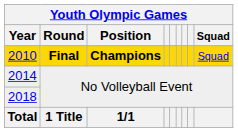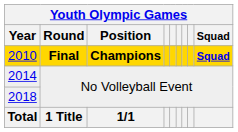(213, 56) normal -> (213, 55) bold
